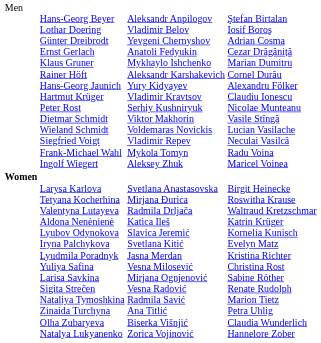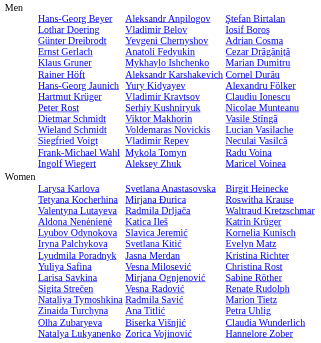(21, 177) bold -> (20, 177) normal
